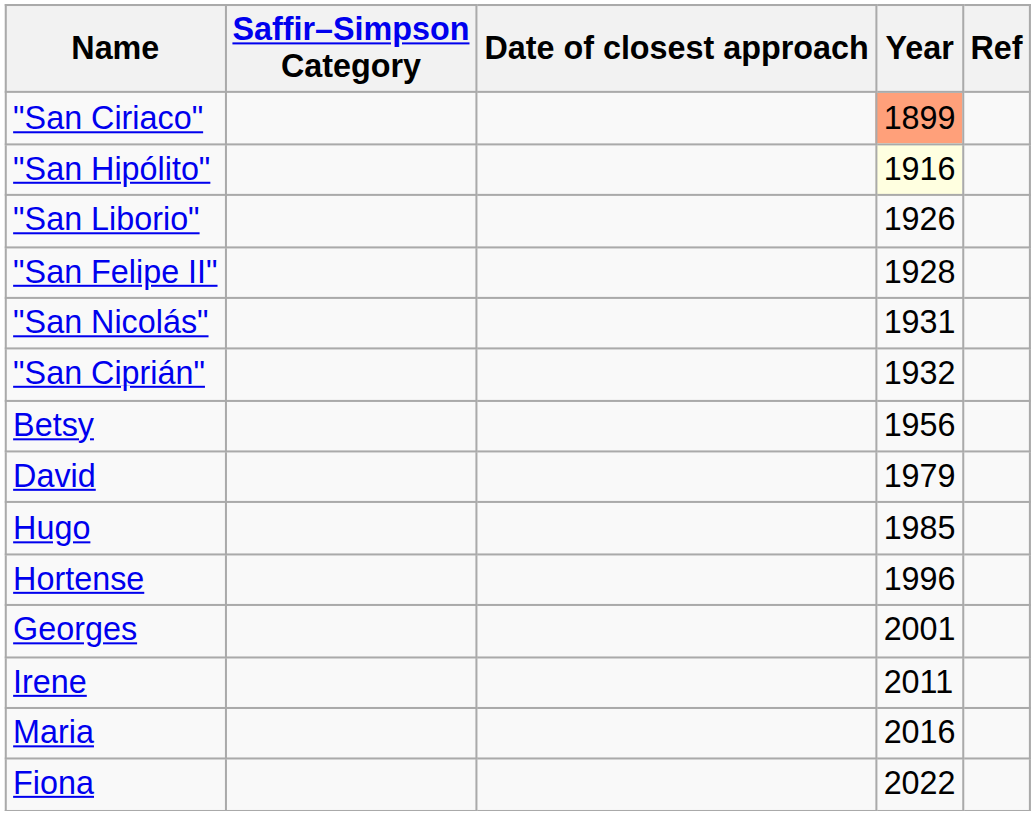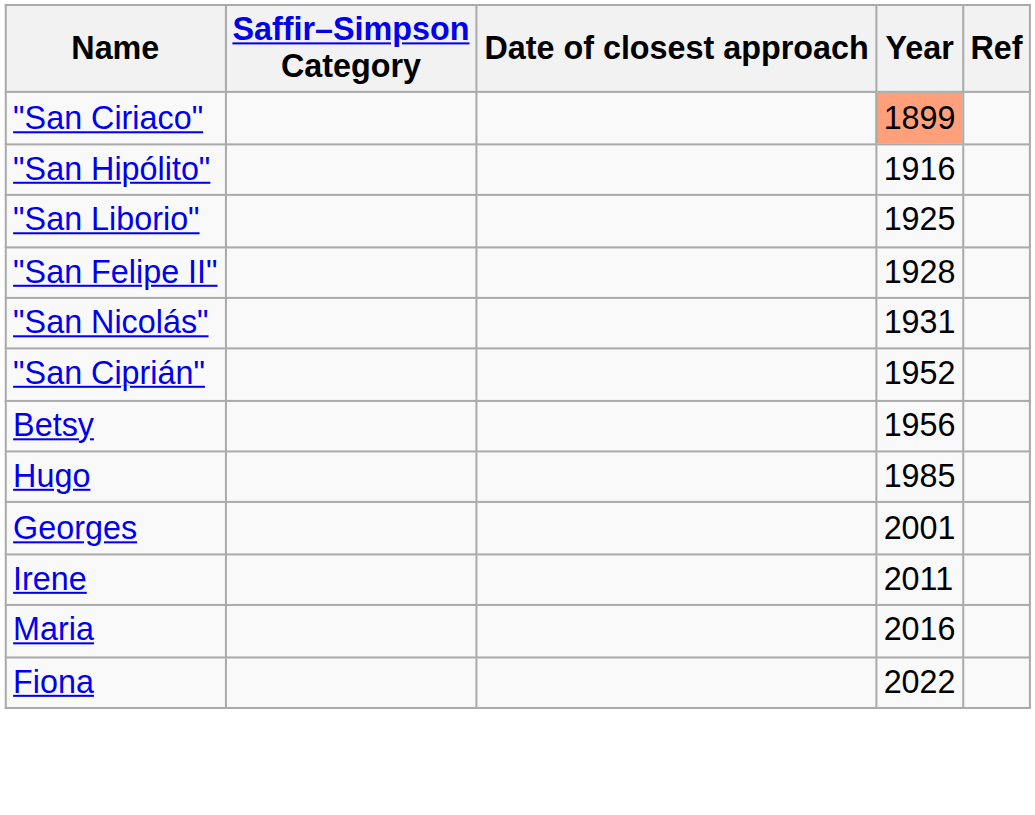(920, 169) lightyellow background -> (920, 169) no background
(920, 220) 1926 -> (920, 220) 1925
(920, 374) 1932 -> (920, 374) 1952
- row: (54, 476)
- row: (79, 579)
